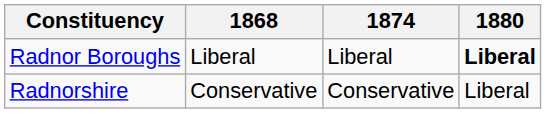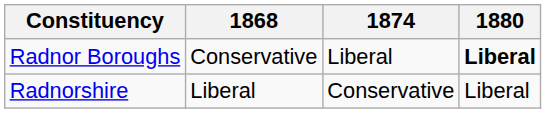(223, 56) Liberal -> (254, 56) Conservative
(254, 90) Conservative -> (223, 90) Liberal
